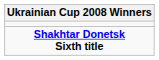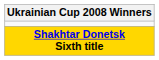(79, 40) no background -> (79, 40) gold background
